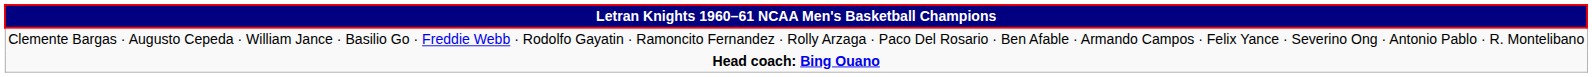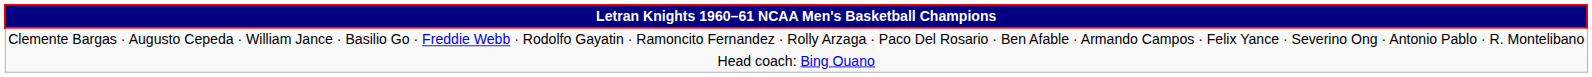(796, 61) bold -> (796, 61) normal
